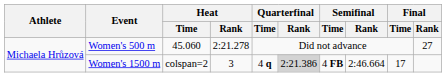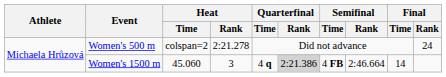(186, 46) 45.060 -> (186, 46) colspan=2
(427, 46) 27 -> (427, 46) 24
(186, 63) colspan=2 -> (186, 63) 45.060
(400, 63) 17 -> (400, 63) 14
